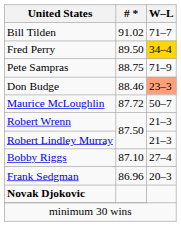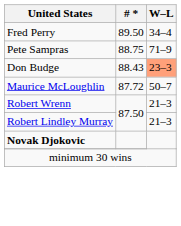- row: (31, 31)
(160, 49) gold background -> (160, 31) no background
(131, 85) 88.46 -> (131, 67) 88.43
- row: (37, 157)
- row: (43, 176)
